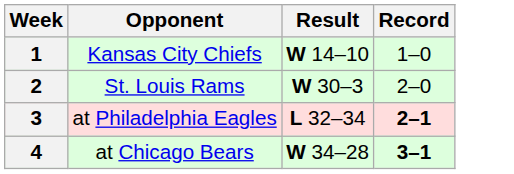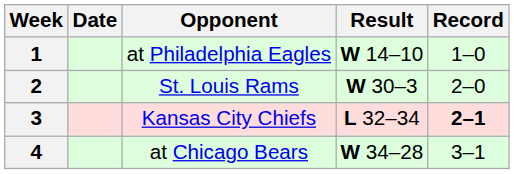+ column: (95, 20)
(175, 53) Kansas City Chiefs -> (229, 53) at Philadelphia Eagles
(175, 119) at Philadelphia Eagles -> (229, 119) Kansas City Chiefs
(414, 151) bold -> (468, 151) normal
